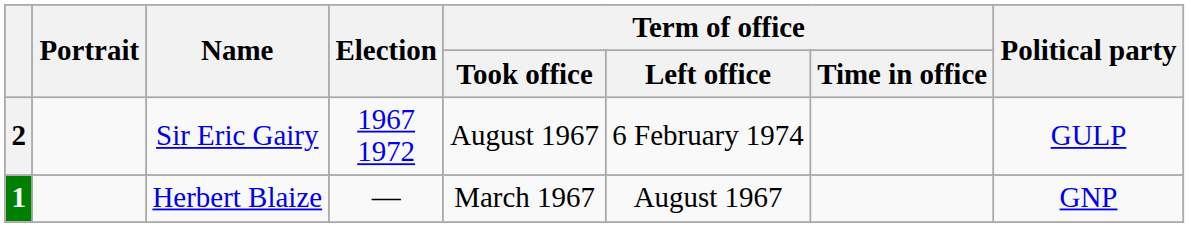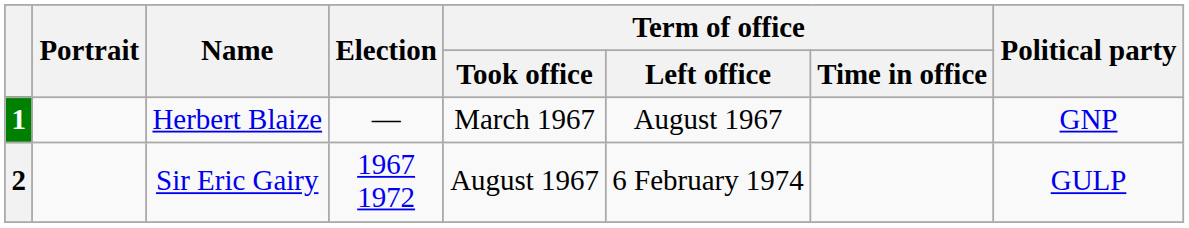rows swapped: (19, 197) <-> (19, 135)
